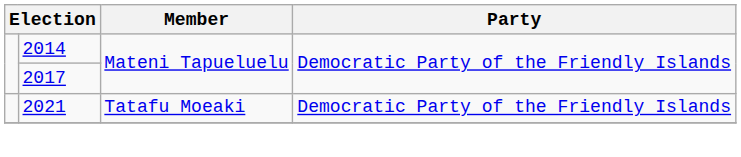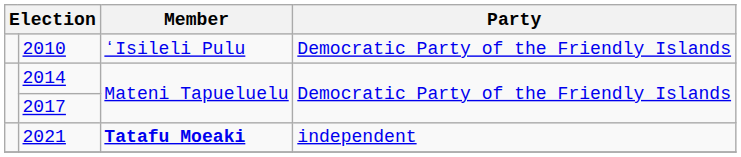+ row: (44, 49)
(175, 108) normal -> (175, 137) bold
(514, 108) Democratic Party of the Friendly Islands -> (357, 137) independent
